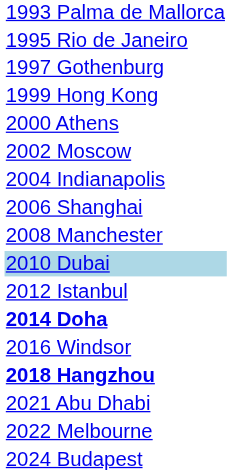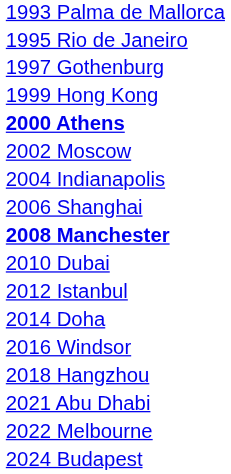(62, 123) normal -> (65, 123) bold
(84, 235) normal -> (88, 235) bold
(58, 263) lightblue background -> (58, 263) no background
(57, 319) bold -> (56, 319) normal
(80, 375) bold -> (78, 375) normal
